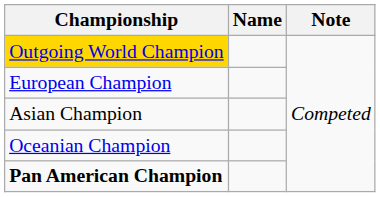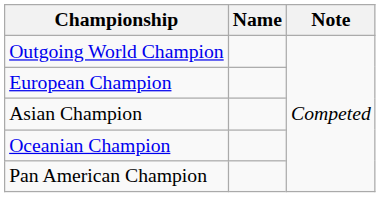(116, 51) gold background -> (116, 51) no background
(116, 176) bold -> (108, 176) normal
